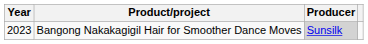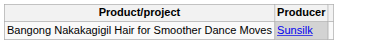- column: (19, 13)
